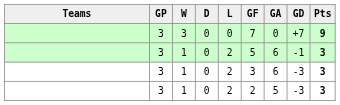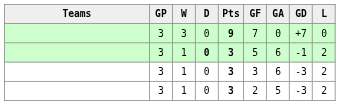columns swapped: (230, 14) <-> (323, 14)
(207, 52) normal -> (207, 52) bold
